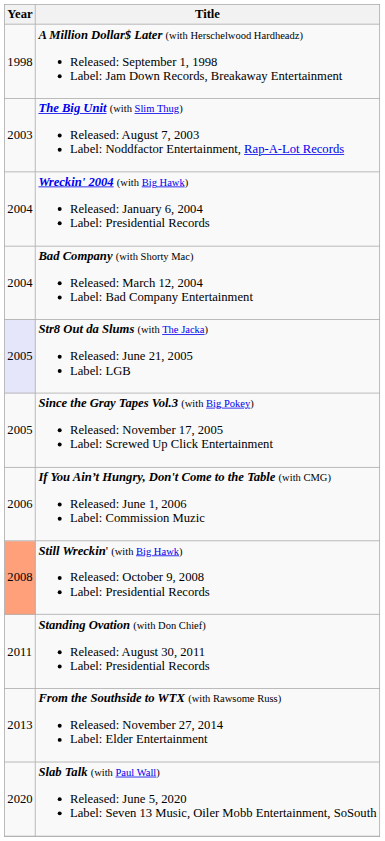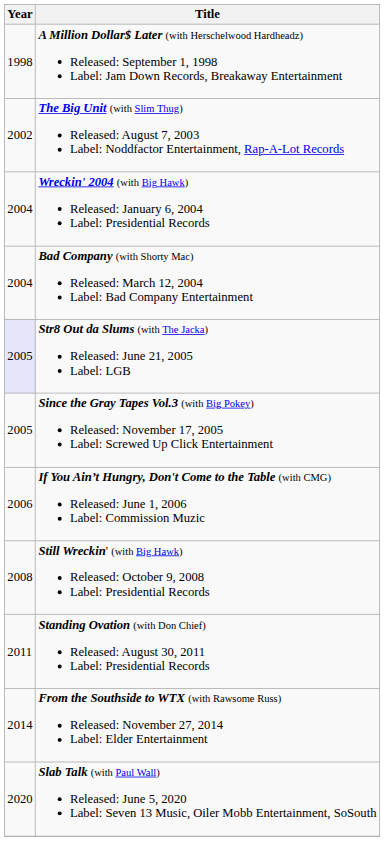(20, 135) 2003 -> (20, 135) 2002
(20, 577) lightsalmon background -> (20, 577) no background
(20, 725) 2013 -> (20, 725) 2014
